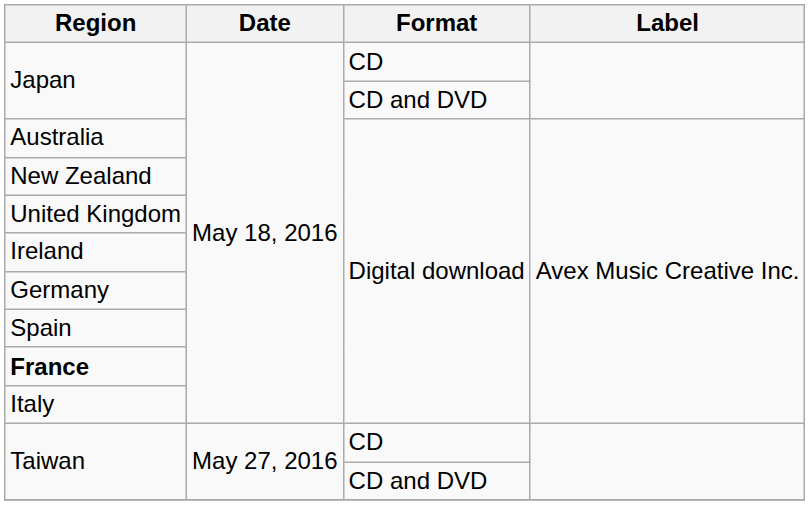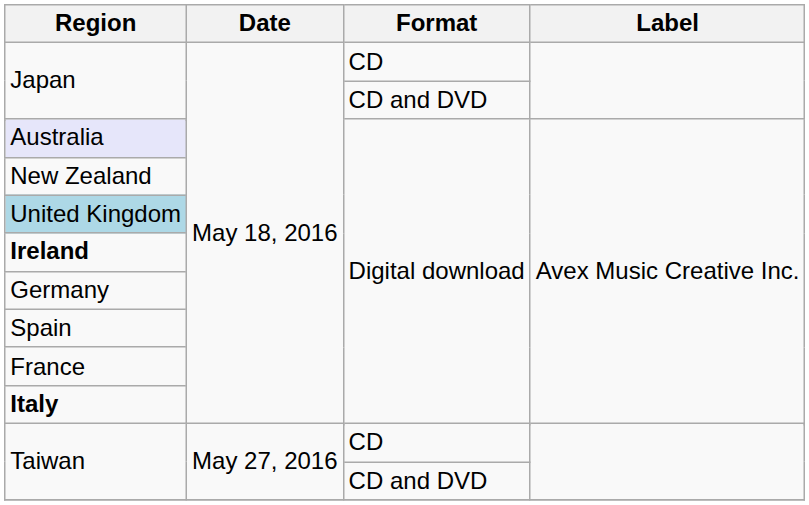(57, 137) no background -> (57, 137) lavender background
(96, 213) no background -> (96, 213) lightblue background
(47, 251) normal -> (50, 251) bold
(50, 366) bold -> (48, 366) normal
(32, 404) normal -> (34, 404) bold
